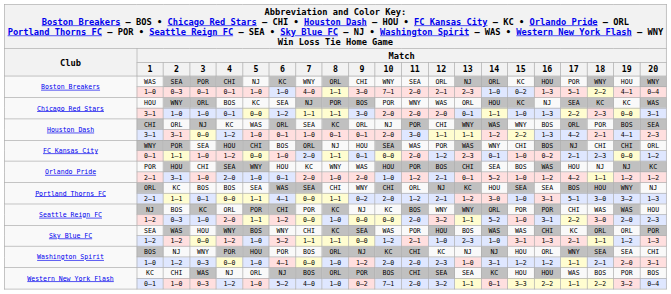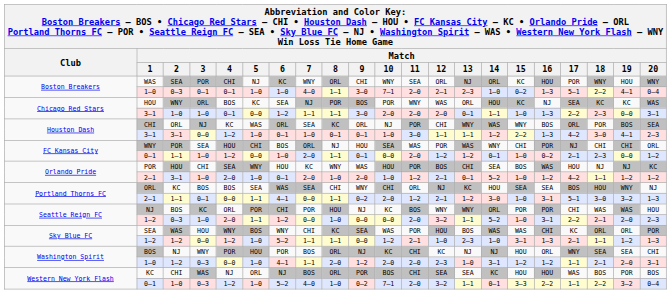(388, 135) 2–0 -> (388, 135) 1–0
(600, 135) 2–1 -> (600, 135) 3–0
(547, 145) BOS -> (547, 145) POR
(468, 156) 2–3 -> (468, 156) 1–2
(335, 209) KC -> (335, 209) HOU
(600, 220) 3–0 -> (600, 220) 2–1
(309, 262) 0–0 -> (309, 262) 1–1
(335, 262) 1–0 -> (335, 262) 2–0
